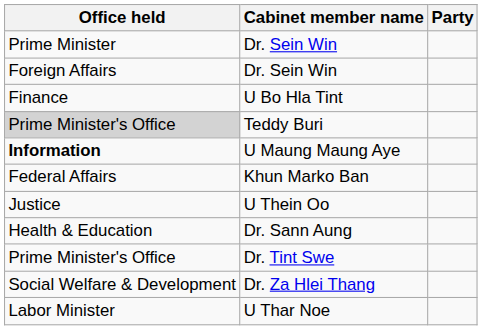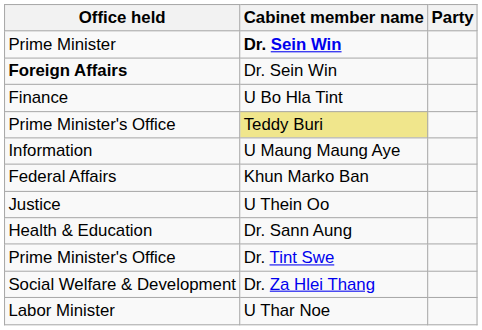(290, 44) normal -> (293, 44) bold
(62, 71) normal -> (68, 71) bold
(92, 124) lightgrey background -> (92, 124) no background
(283, 124) no background -> (283, 124) khaki background
(55, 151) bold -> (50, 151) normal
